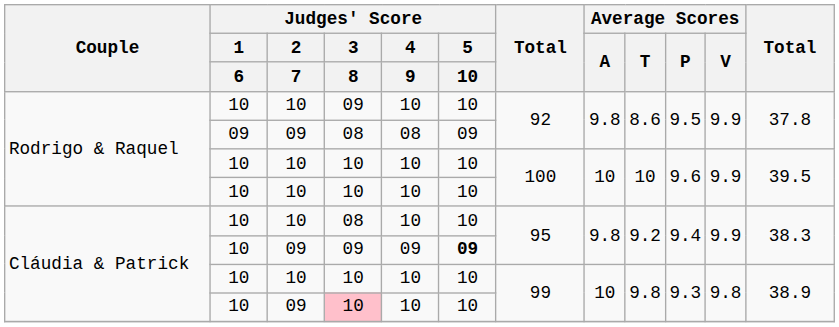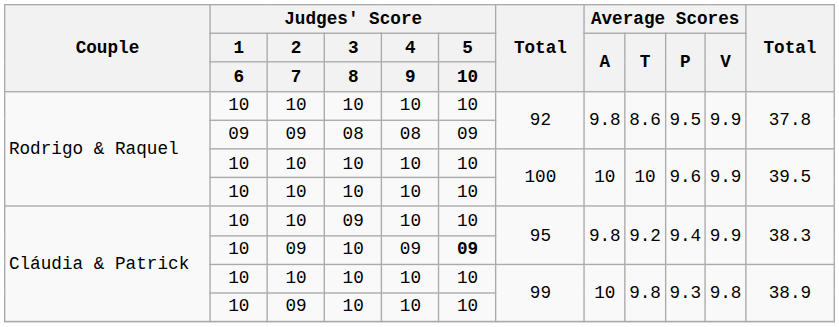(353, 106) 09 -> (353, 106) 10
(353, 221) 08 -> (353, 221) 09
(353, 250) 09 -> (353, 250) 10
(353, 307) pink background -> (353, 307) no background
